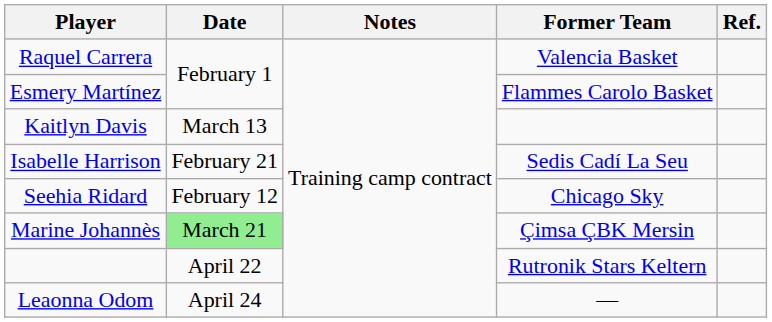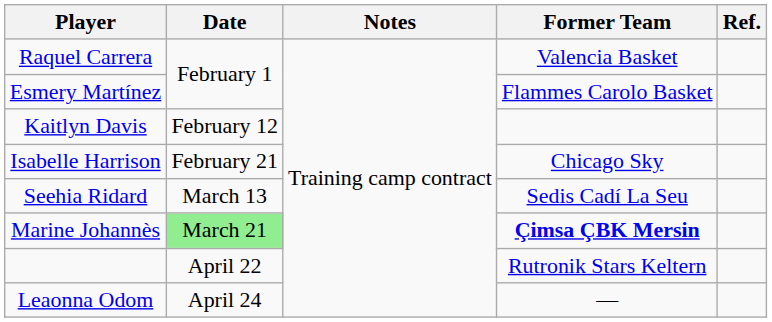(225, 126) March 13 -> (225, 126) February 12
(607, 160) Sedis Cadí La Seu -> (607, 160) Chicago Sky
(225, 195) February 12 -> (225, 195) March 13
(607, 195) Chicago Sky -> (607, 195) Sedis Cadí La Seu
(607, 230) normal -> (607, 230) bold
